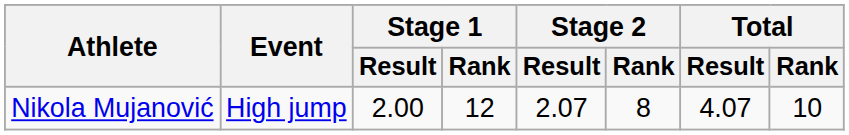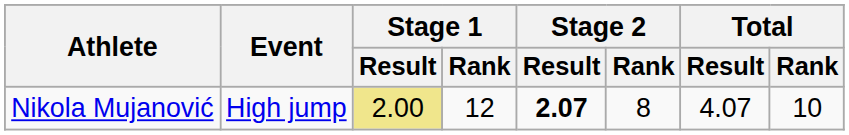(398, 109) no background -> (398, 109) khaki background
(562, 109) normal -> (562, 109) bold
